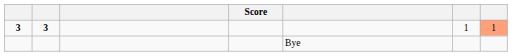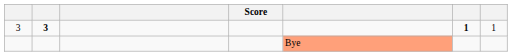(18, 28) bold -> (18, 28) normal
(466, 28) normal -> (466, 28) bold
(494, 28) lightsalmon background -> (494, 28) no background
(293, 44) no background -> (293, 44) lightsalmon background
